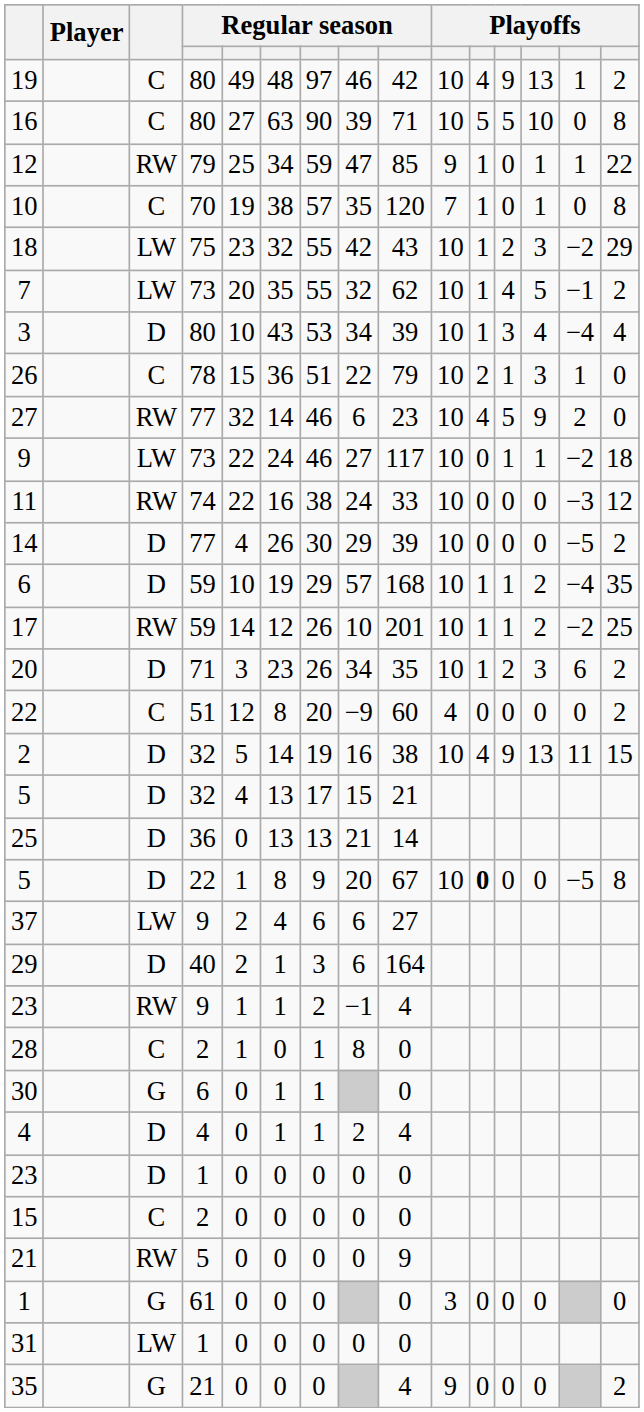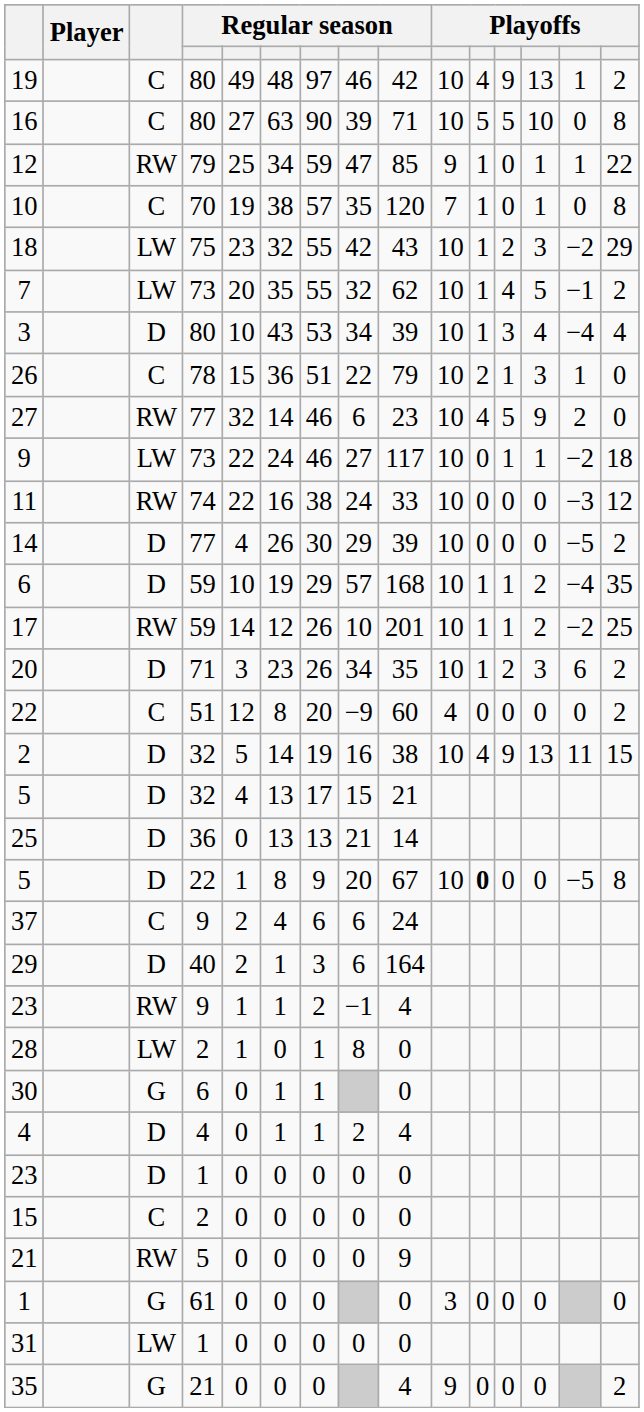(156, 922) LW -> (156, 922) C
(405, 922) 27 -> (405, 922) 24
(156, 1048) C -> (156, 1048) LW
